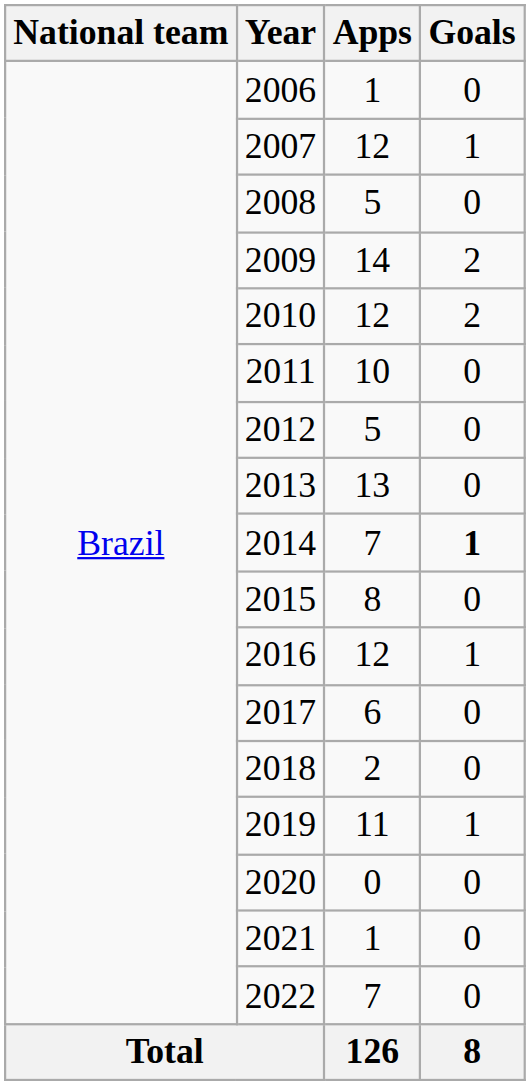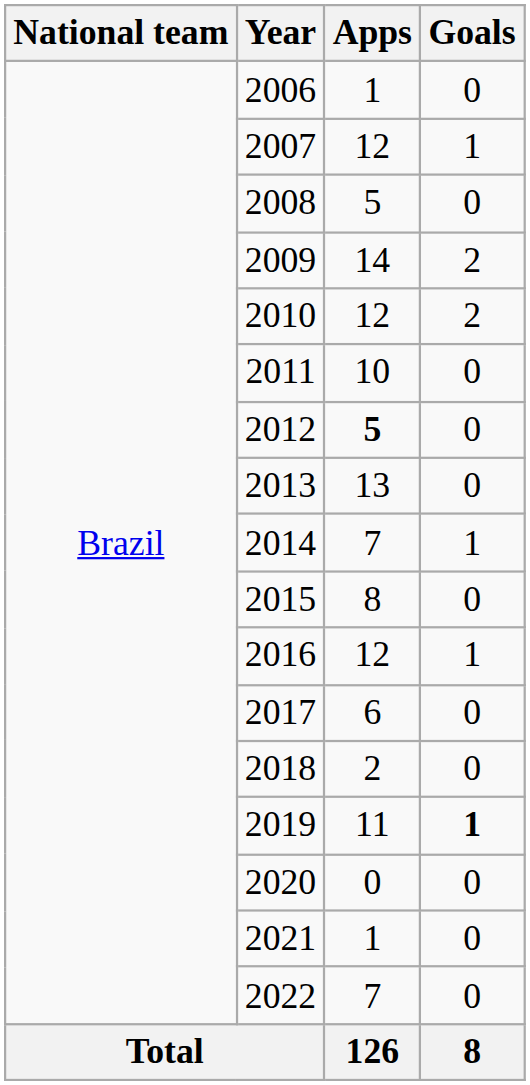(372, 428) normal -> (372, 428) bold
(472, 542) bold -> (472, 542) normal
(472, 825) normal -> (472, 825) bold
